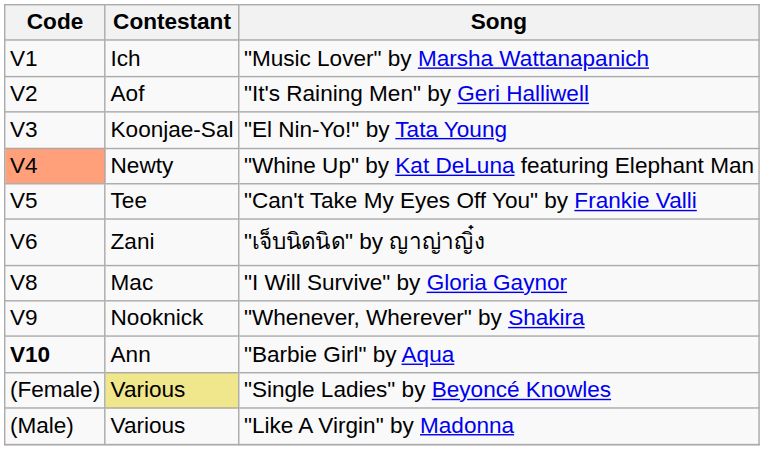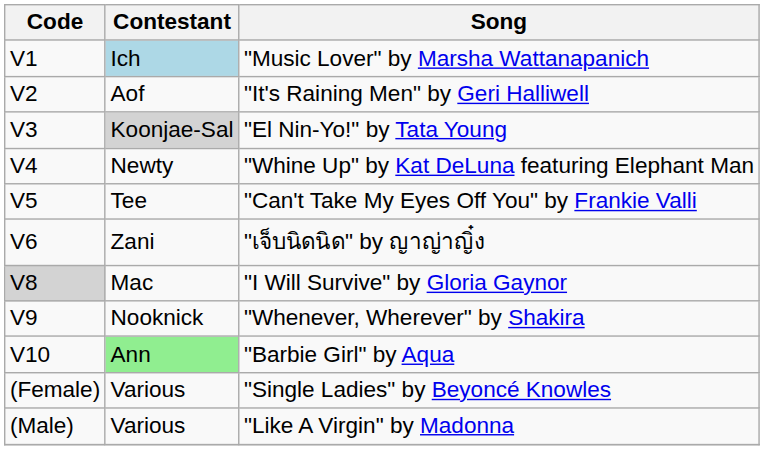(126, 58) no background -> (126, 58) lightblue background
(172, 129) no background -> (172, 129) lightgrey background
(24, 165) lightsalmon background -> (24, 165) no background
(24, 282) no background -> (24, 282) lightgrey background
(30, 354) bold -> (30, 354) normal
(131, 354) no background -> (131, 354) lightgreen background
(148, 390) khaki background -> (148, 390) no background
